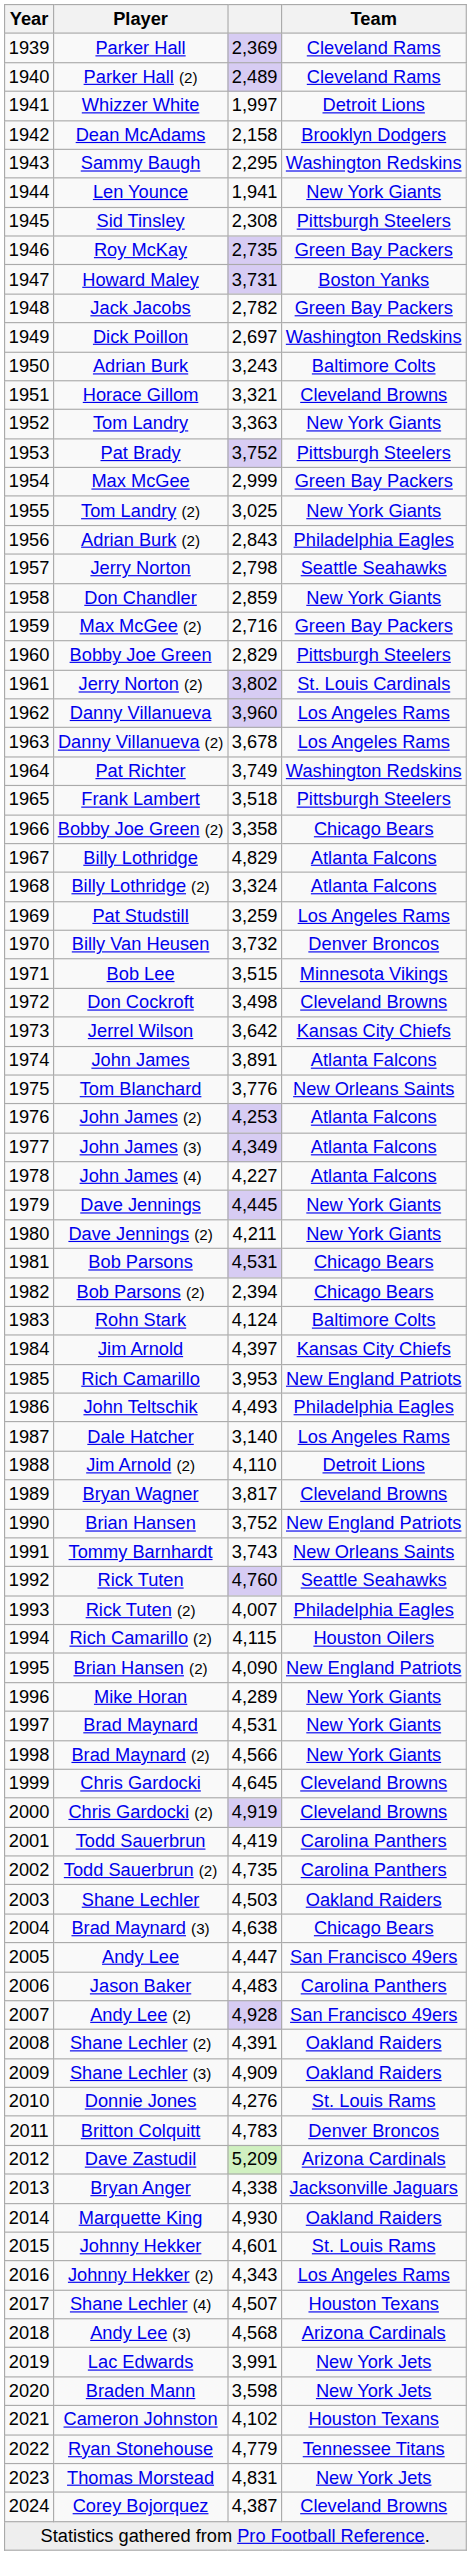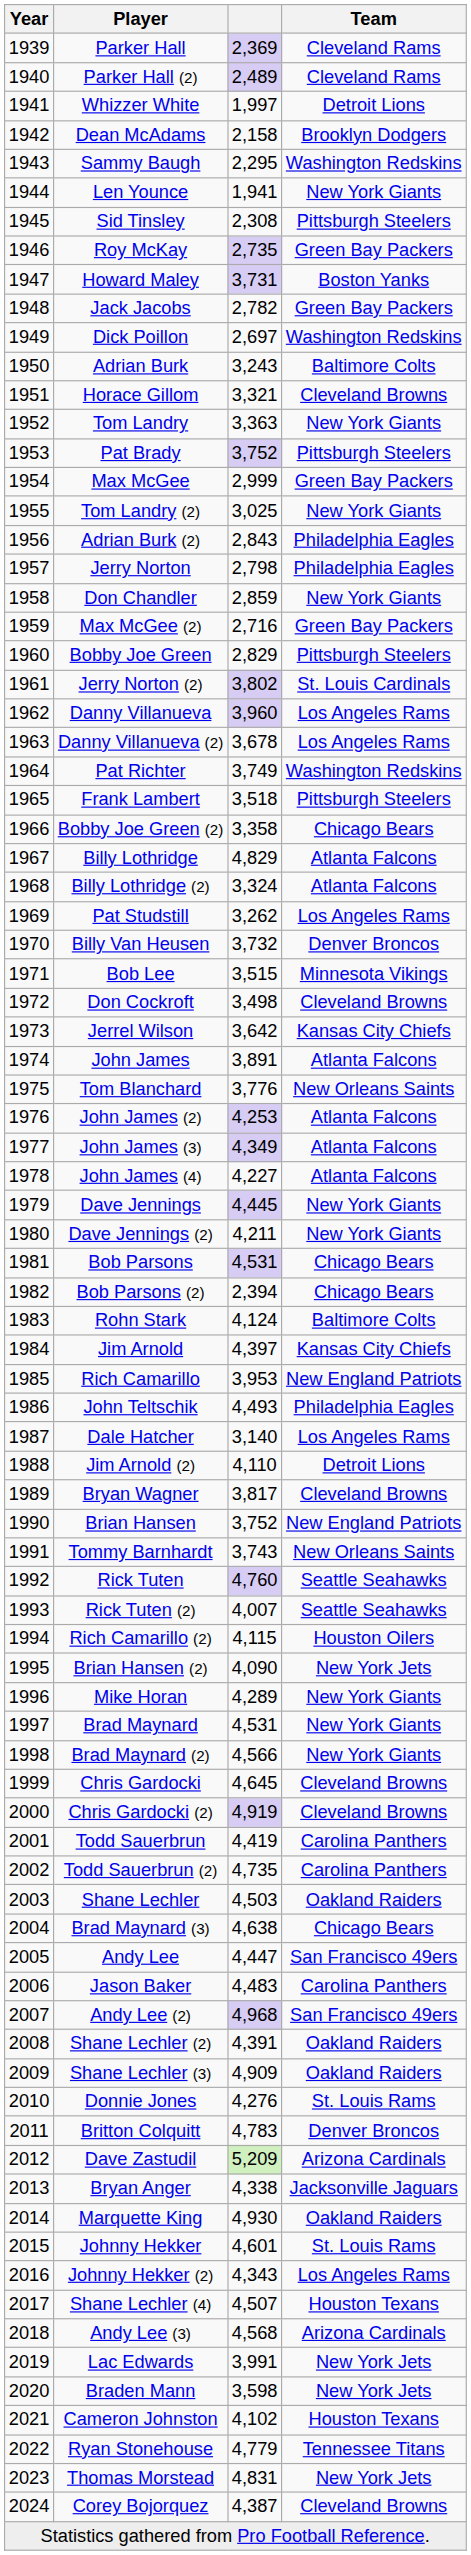(374, 568) Seattle Seahawks -> (374, 568) Philadelphia Eagles
(255, 915) 3,259 -> (255, 915) 3,262
(374, 1609) Philadelphia Eagles -> (374, 1609) Seattle Seahawks
(374, 1667) New England Patriots -> (374, 1667) New York Jets
(255, 2014) 4,928 -> (255, 2014) 4,968
